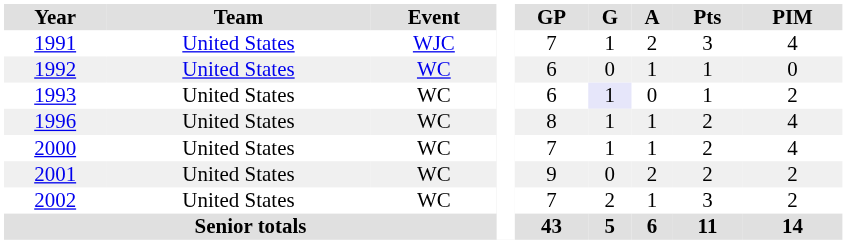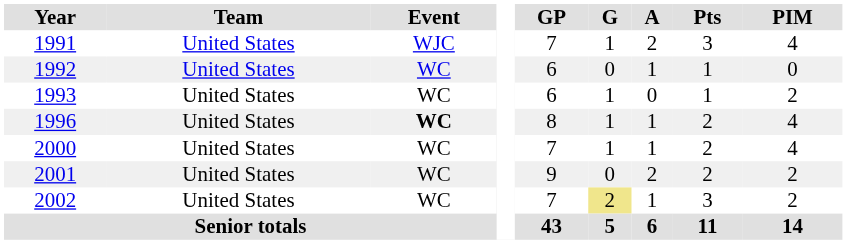(610, 95) lavender background -> (610, 95) no background
(434, 121) normal -> (434, 121) bold
(610, 200) no background -> (610, 200) khaki background
